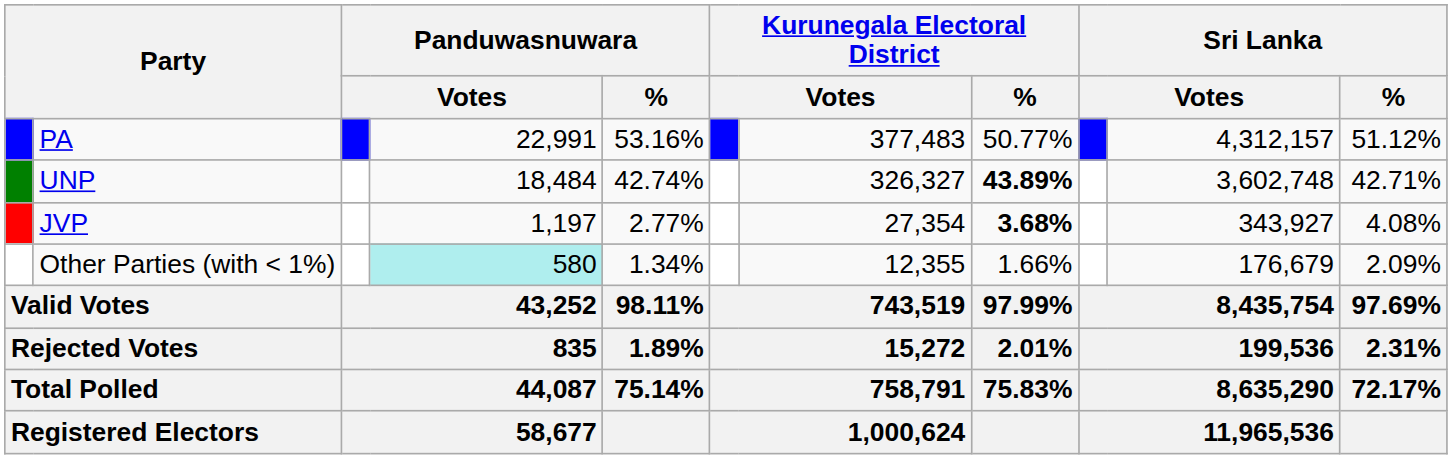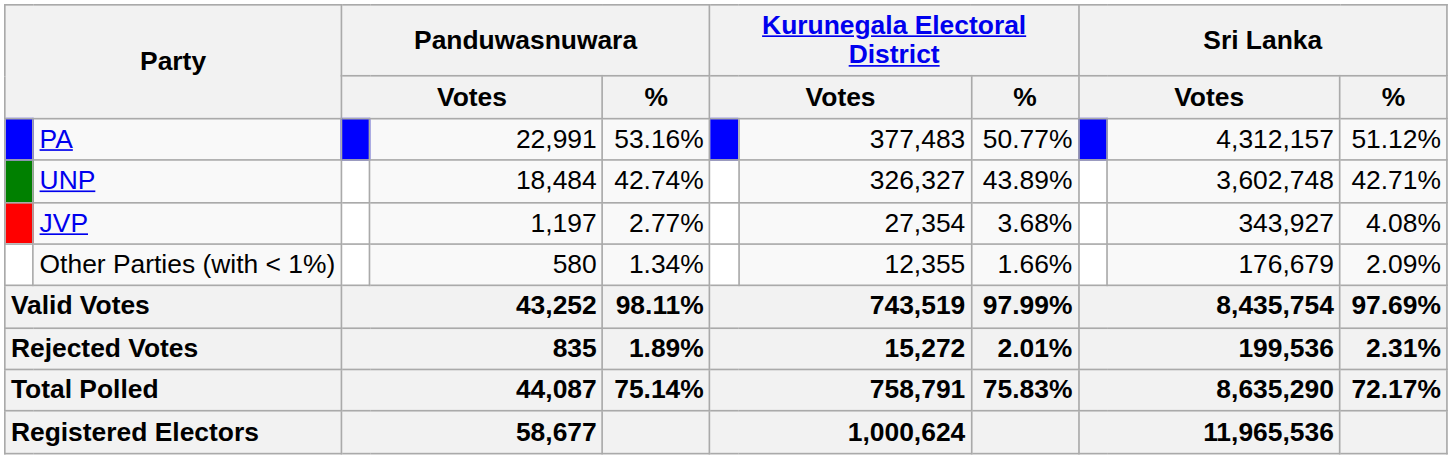(1028, 180) bold -> (1028, 180) normal
(1035, 222) bold -> (1035, 222) normal
(575, 264) paleturquoise background -> (575, 264) no background
